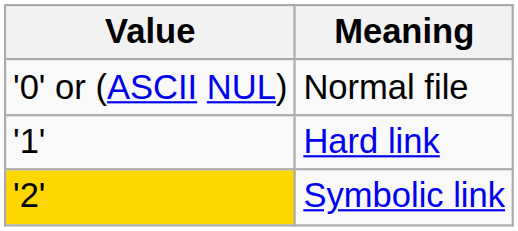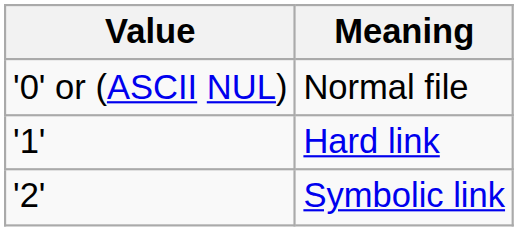(29, 196) gold background -> (29, 196) no background
